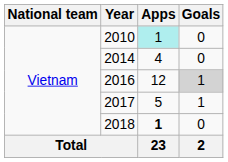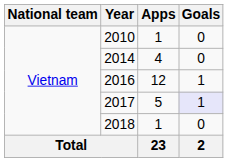(158, 37) paleturquoise background -> (158, 37) no background
(201, 80) lightgrey background -> (201, 80) no background
(201, 102) no background -> (201, 102) lavender background
(158, 124) bold -> (158, 124) normal
